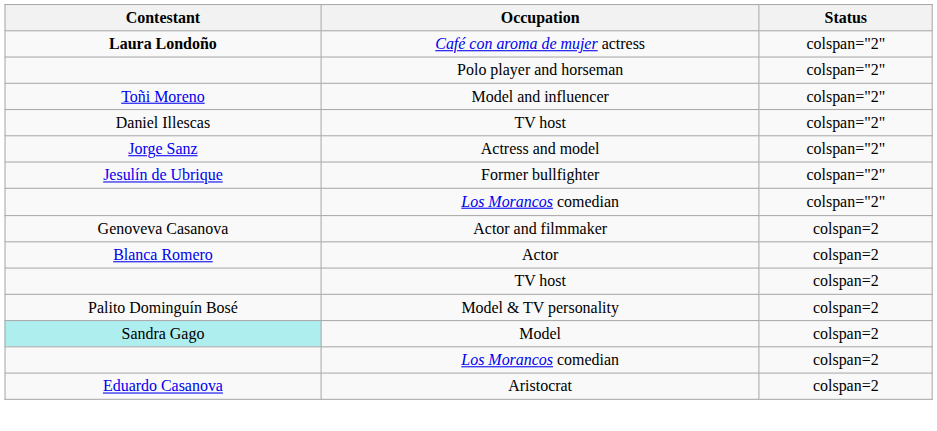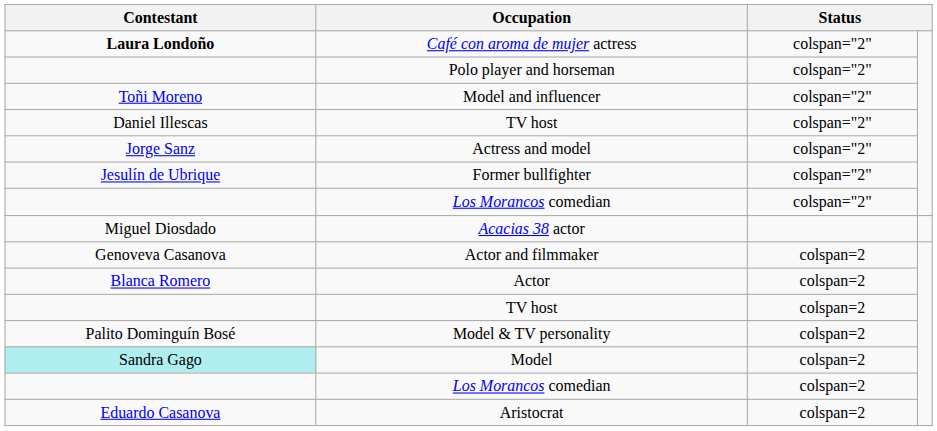+ row: (532, 228)
